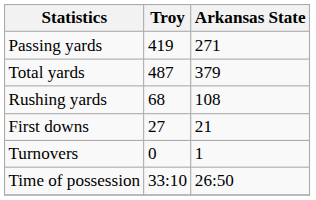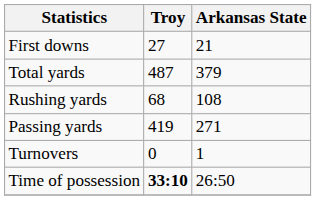rows swapped: (49, 126) <-> (55, 45)
(167, 180) normal -> (168, 180) bold
